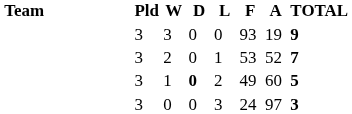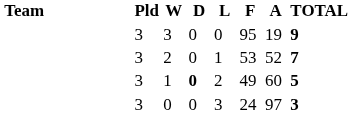(248, 34) 93 -> (248, 34) 95
